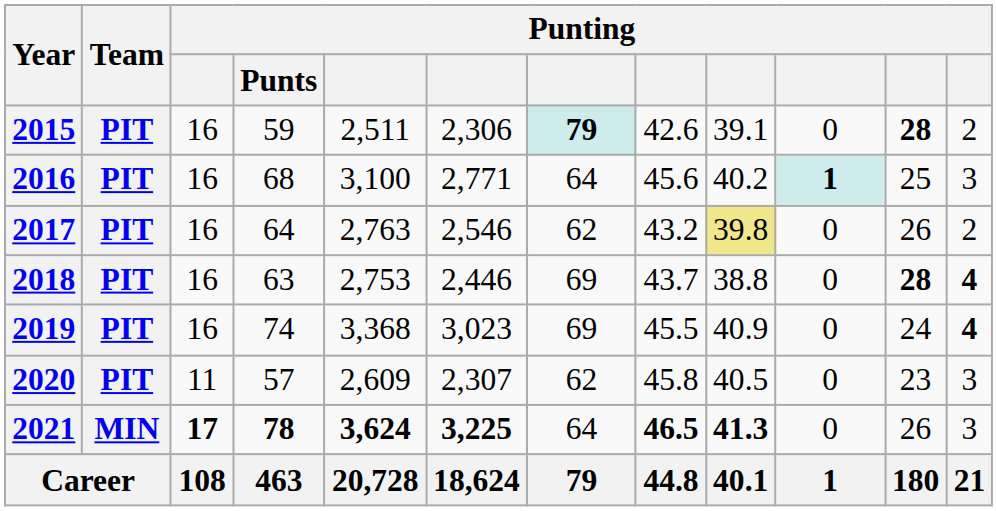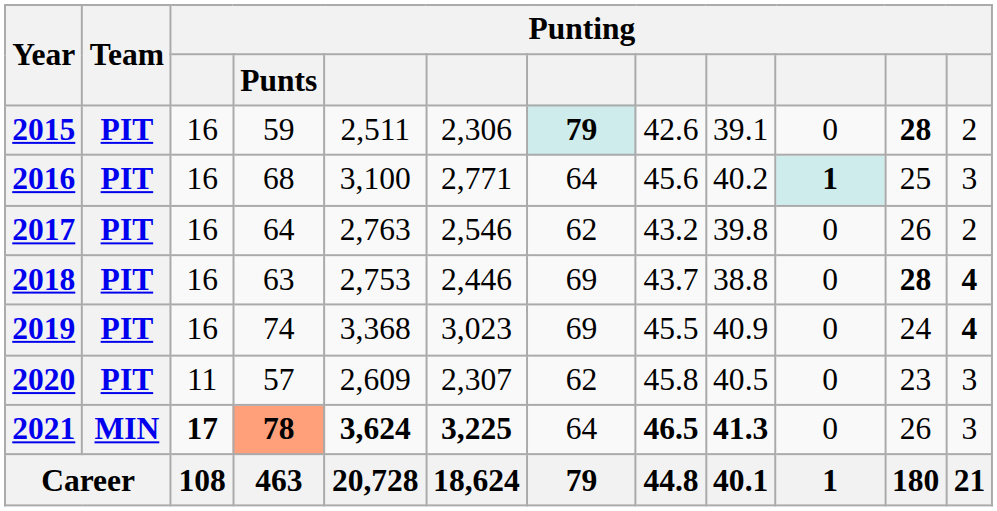(741, 229) khaki background -> (741, 229) no background
(279, 429) no background -> (279, 429) lightsalmon background
